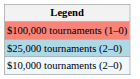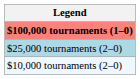(67, 30) normal -> (70, 30) bold
